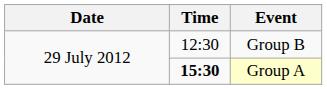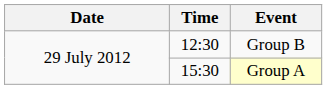(200, 71) bold -> (200, 71) normal
